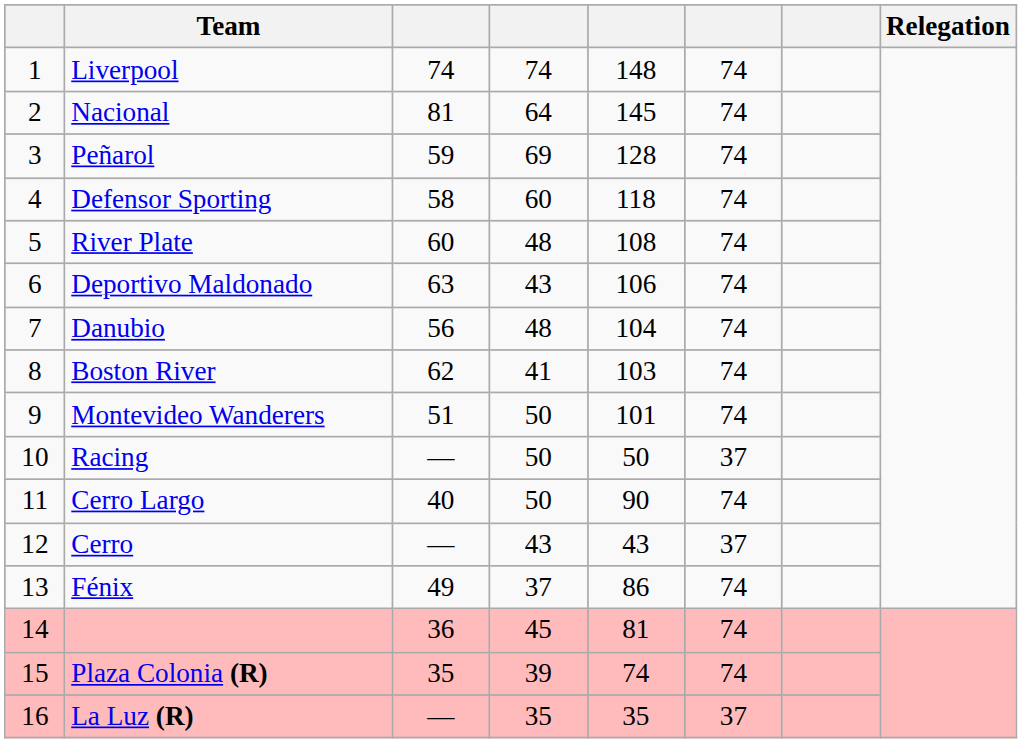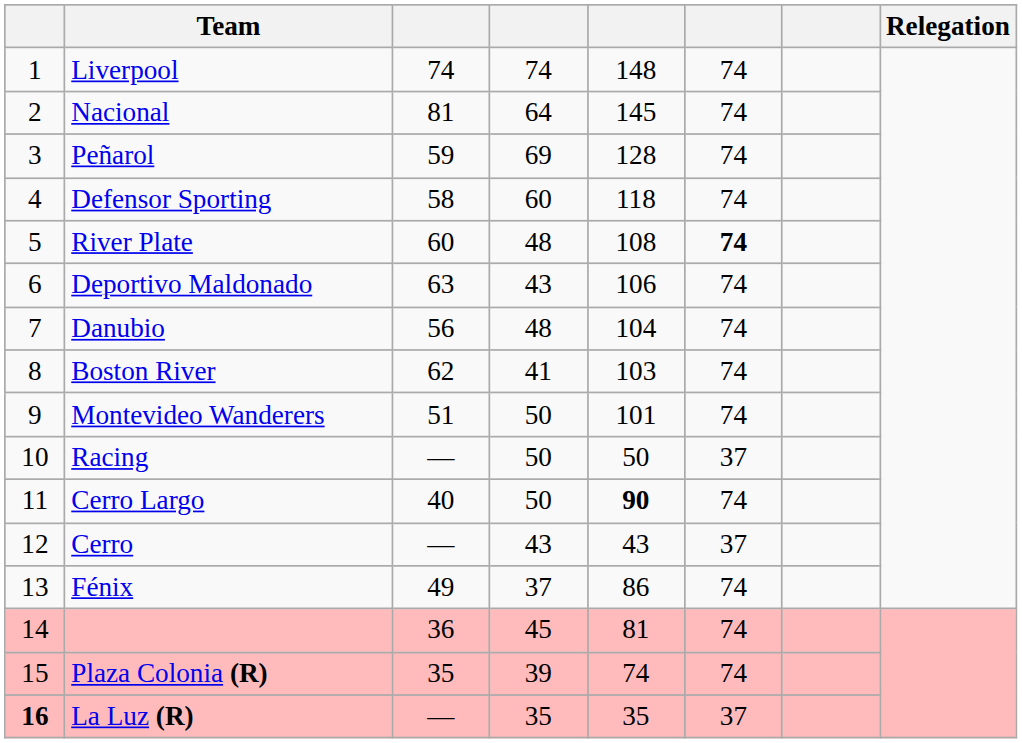(733, 241) normal -> (733, 241) bold
(636, 500) normal -> (636, 500) bold
(35, 716) normal -> (35, 716) bold
